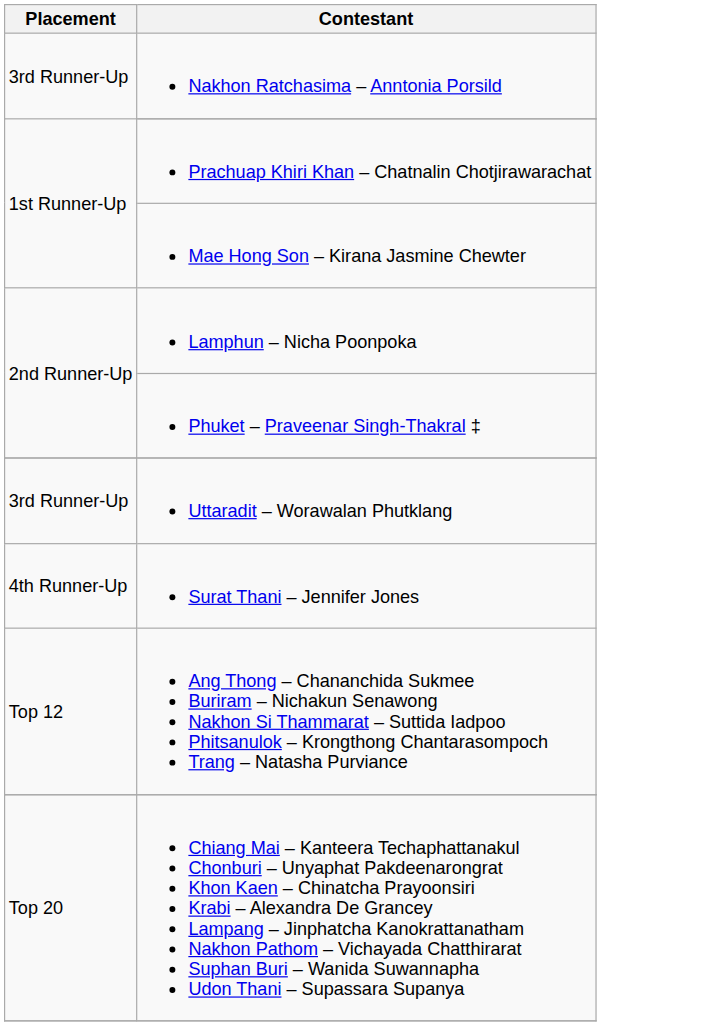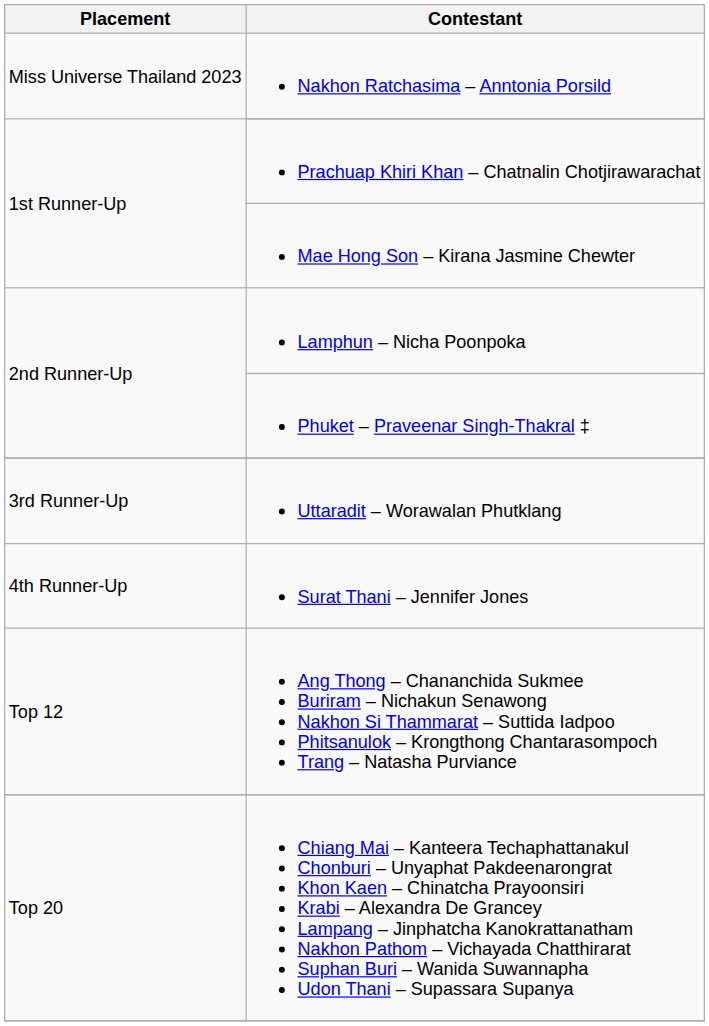(69, 76) 3rd Runner-Up -> (125, 76) Miss Universe Thailand 2023
